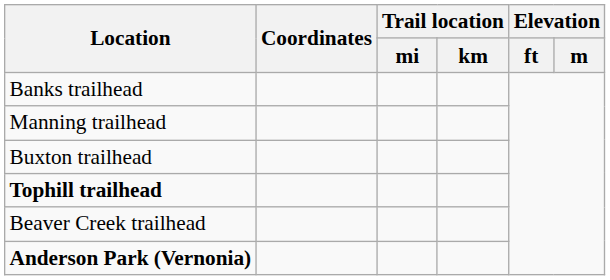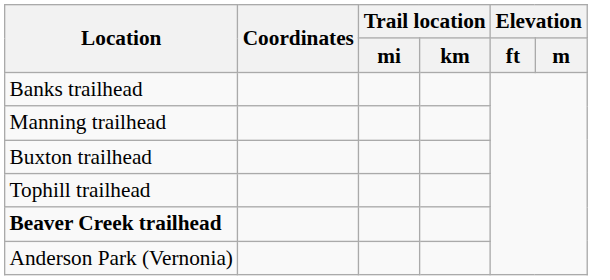(86, 190) bold -> (80, 190) normal
(108, 223) normal -> (116, 223) bold
(130, 257) bold -> (121, 257) normal
